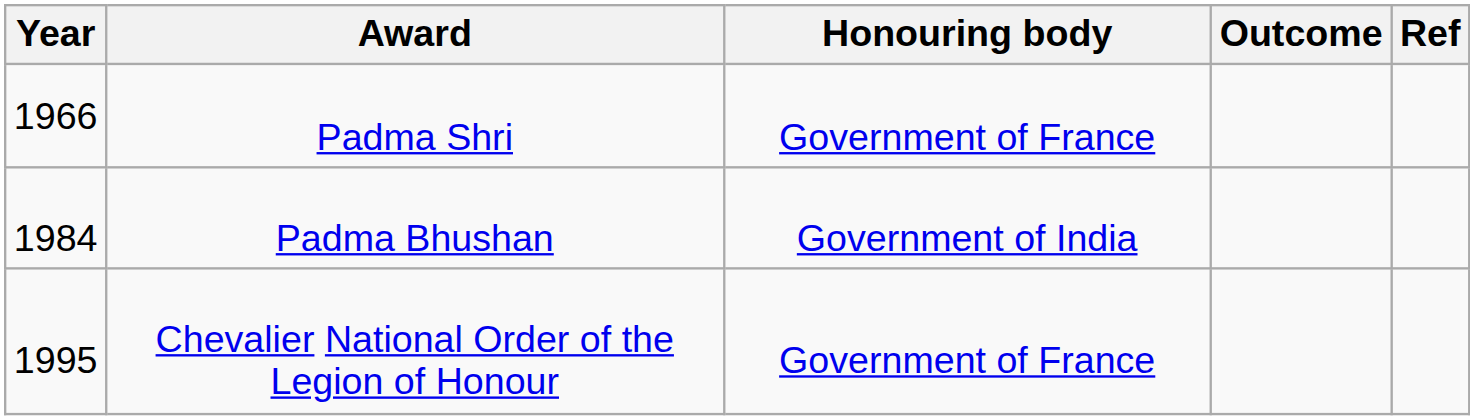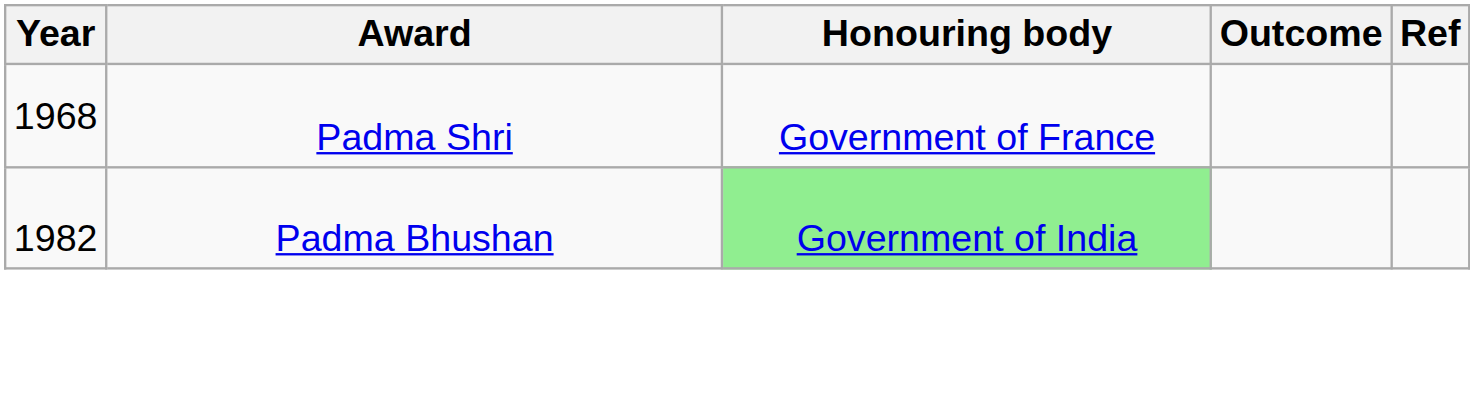(56, 115) 1966 -> (56, 115) 1968
(56, 238) 1984 -> (56, 238) 1982
(967, 238) no background -> (967, 238) lightgreen background
- row: (415, 361)
